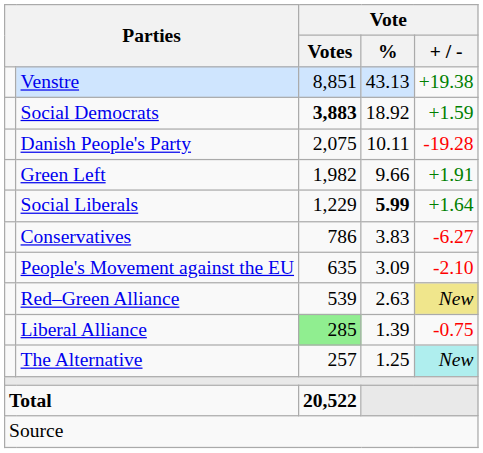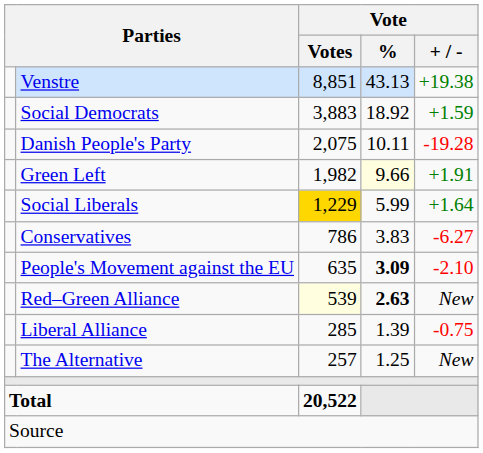(335, 112) bold -> (335, 112) normal
(393, 174) no background -> (393, 174) lightyellow background
(335, 205) no background -> (335, 205) gold background
(393, 205) bold -> (393, 205) normal
(393, 267) normal -> (393, 267) bold
(342, 298) no background -> (342, 298) lightyellow background
(393, 298) normal -> (393, 298) bold
(456, 298) khaki background -> (456, 298) no background
(342, 329) lightgreen background -> (342, 329) no background
(456, 360) paleturquoise background -> (456, 360) no background
